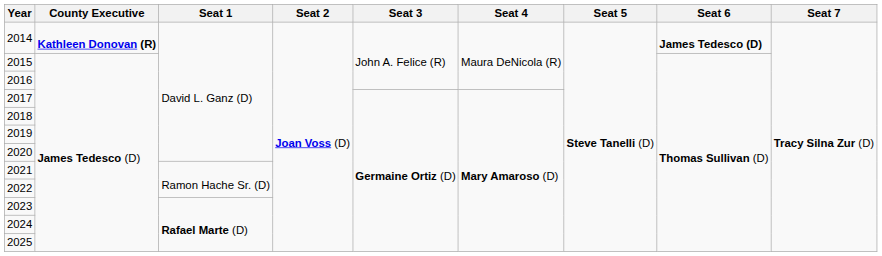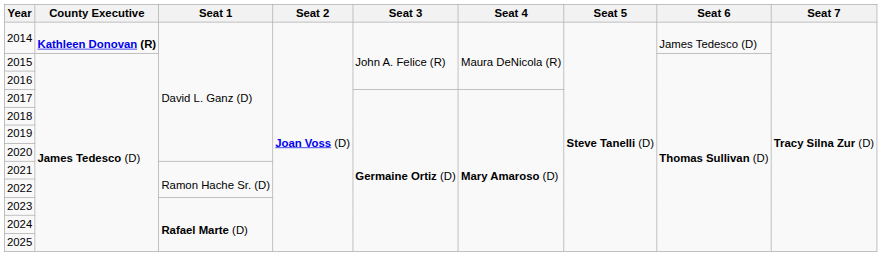(711, 44) bold -> (708, 44) normal
